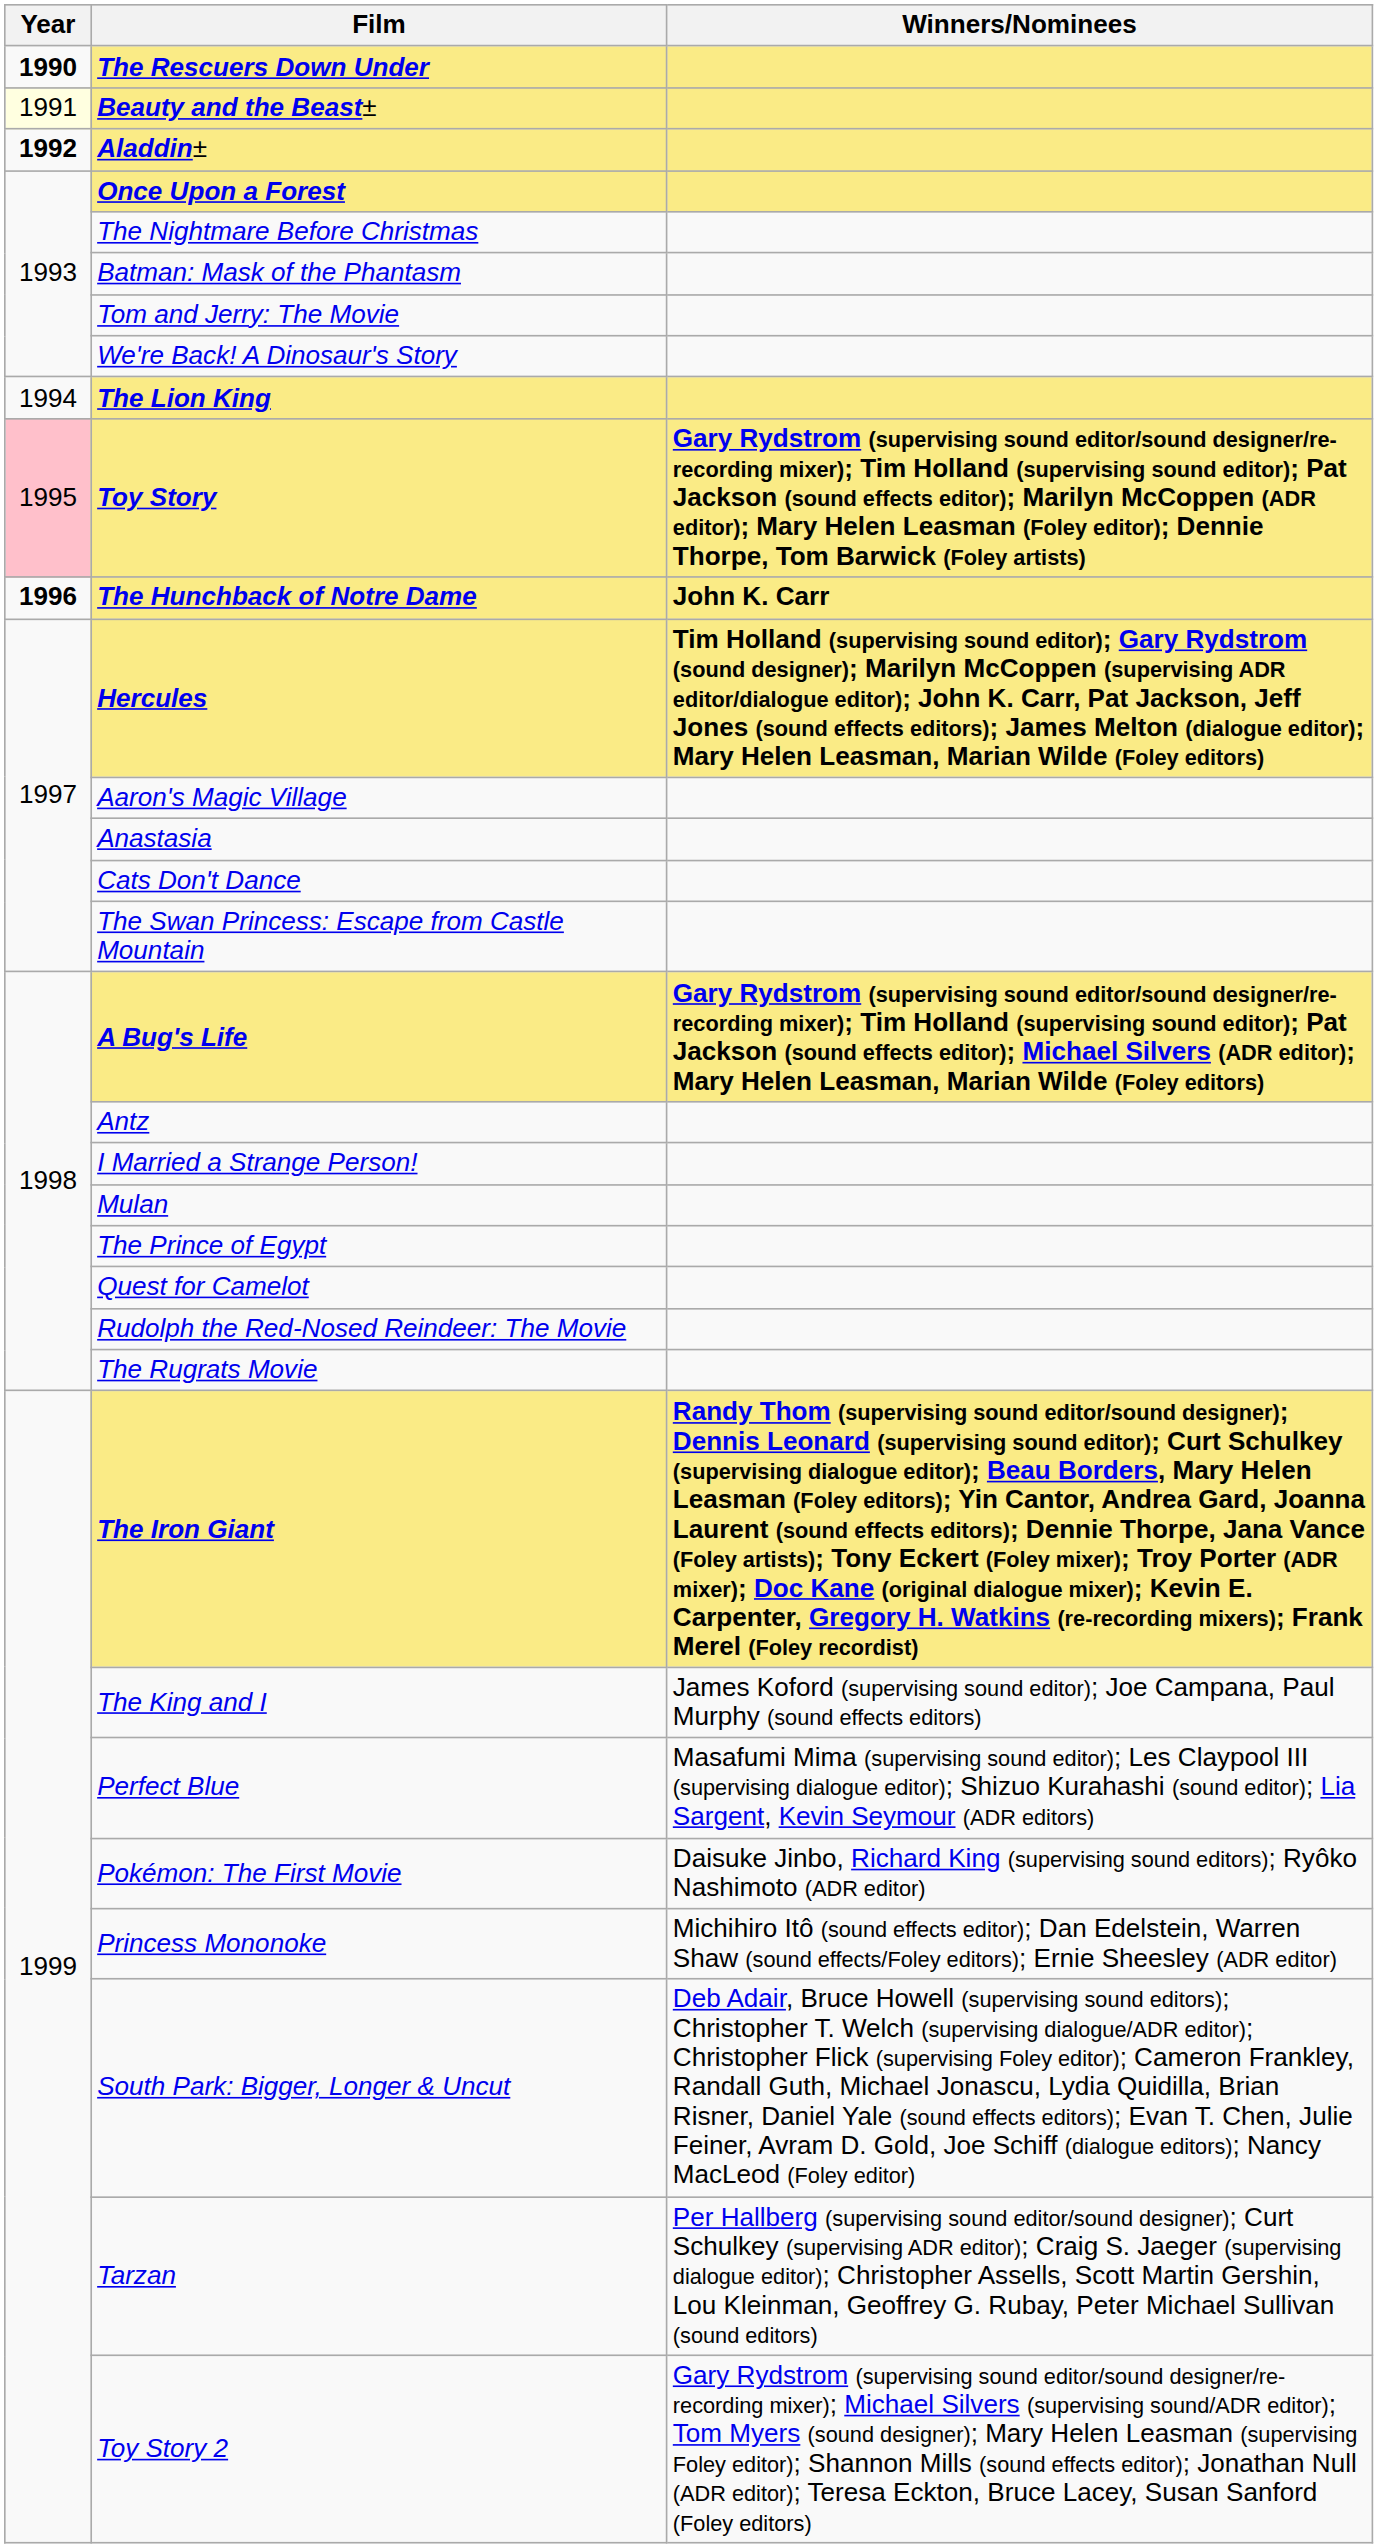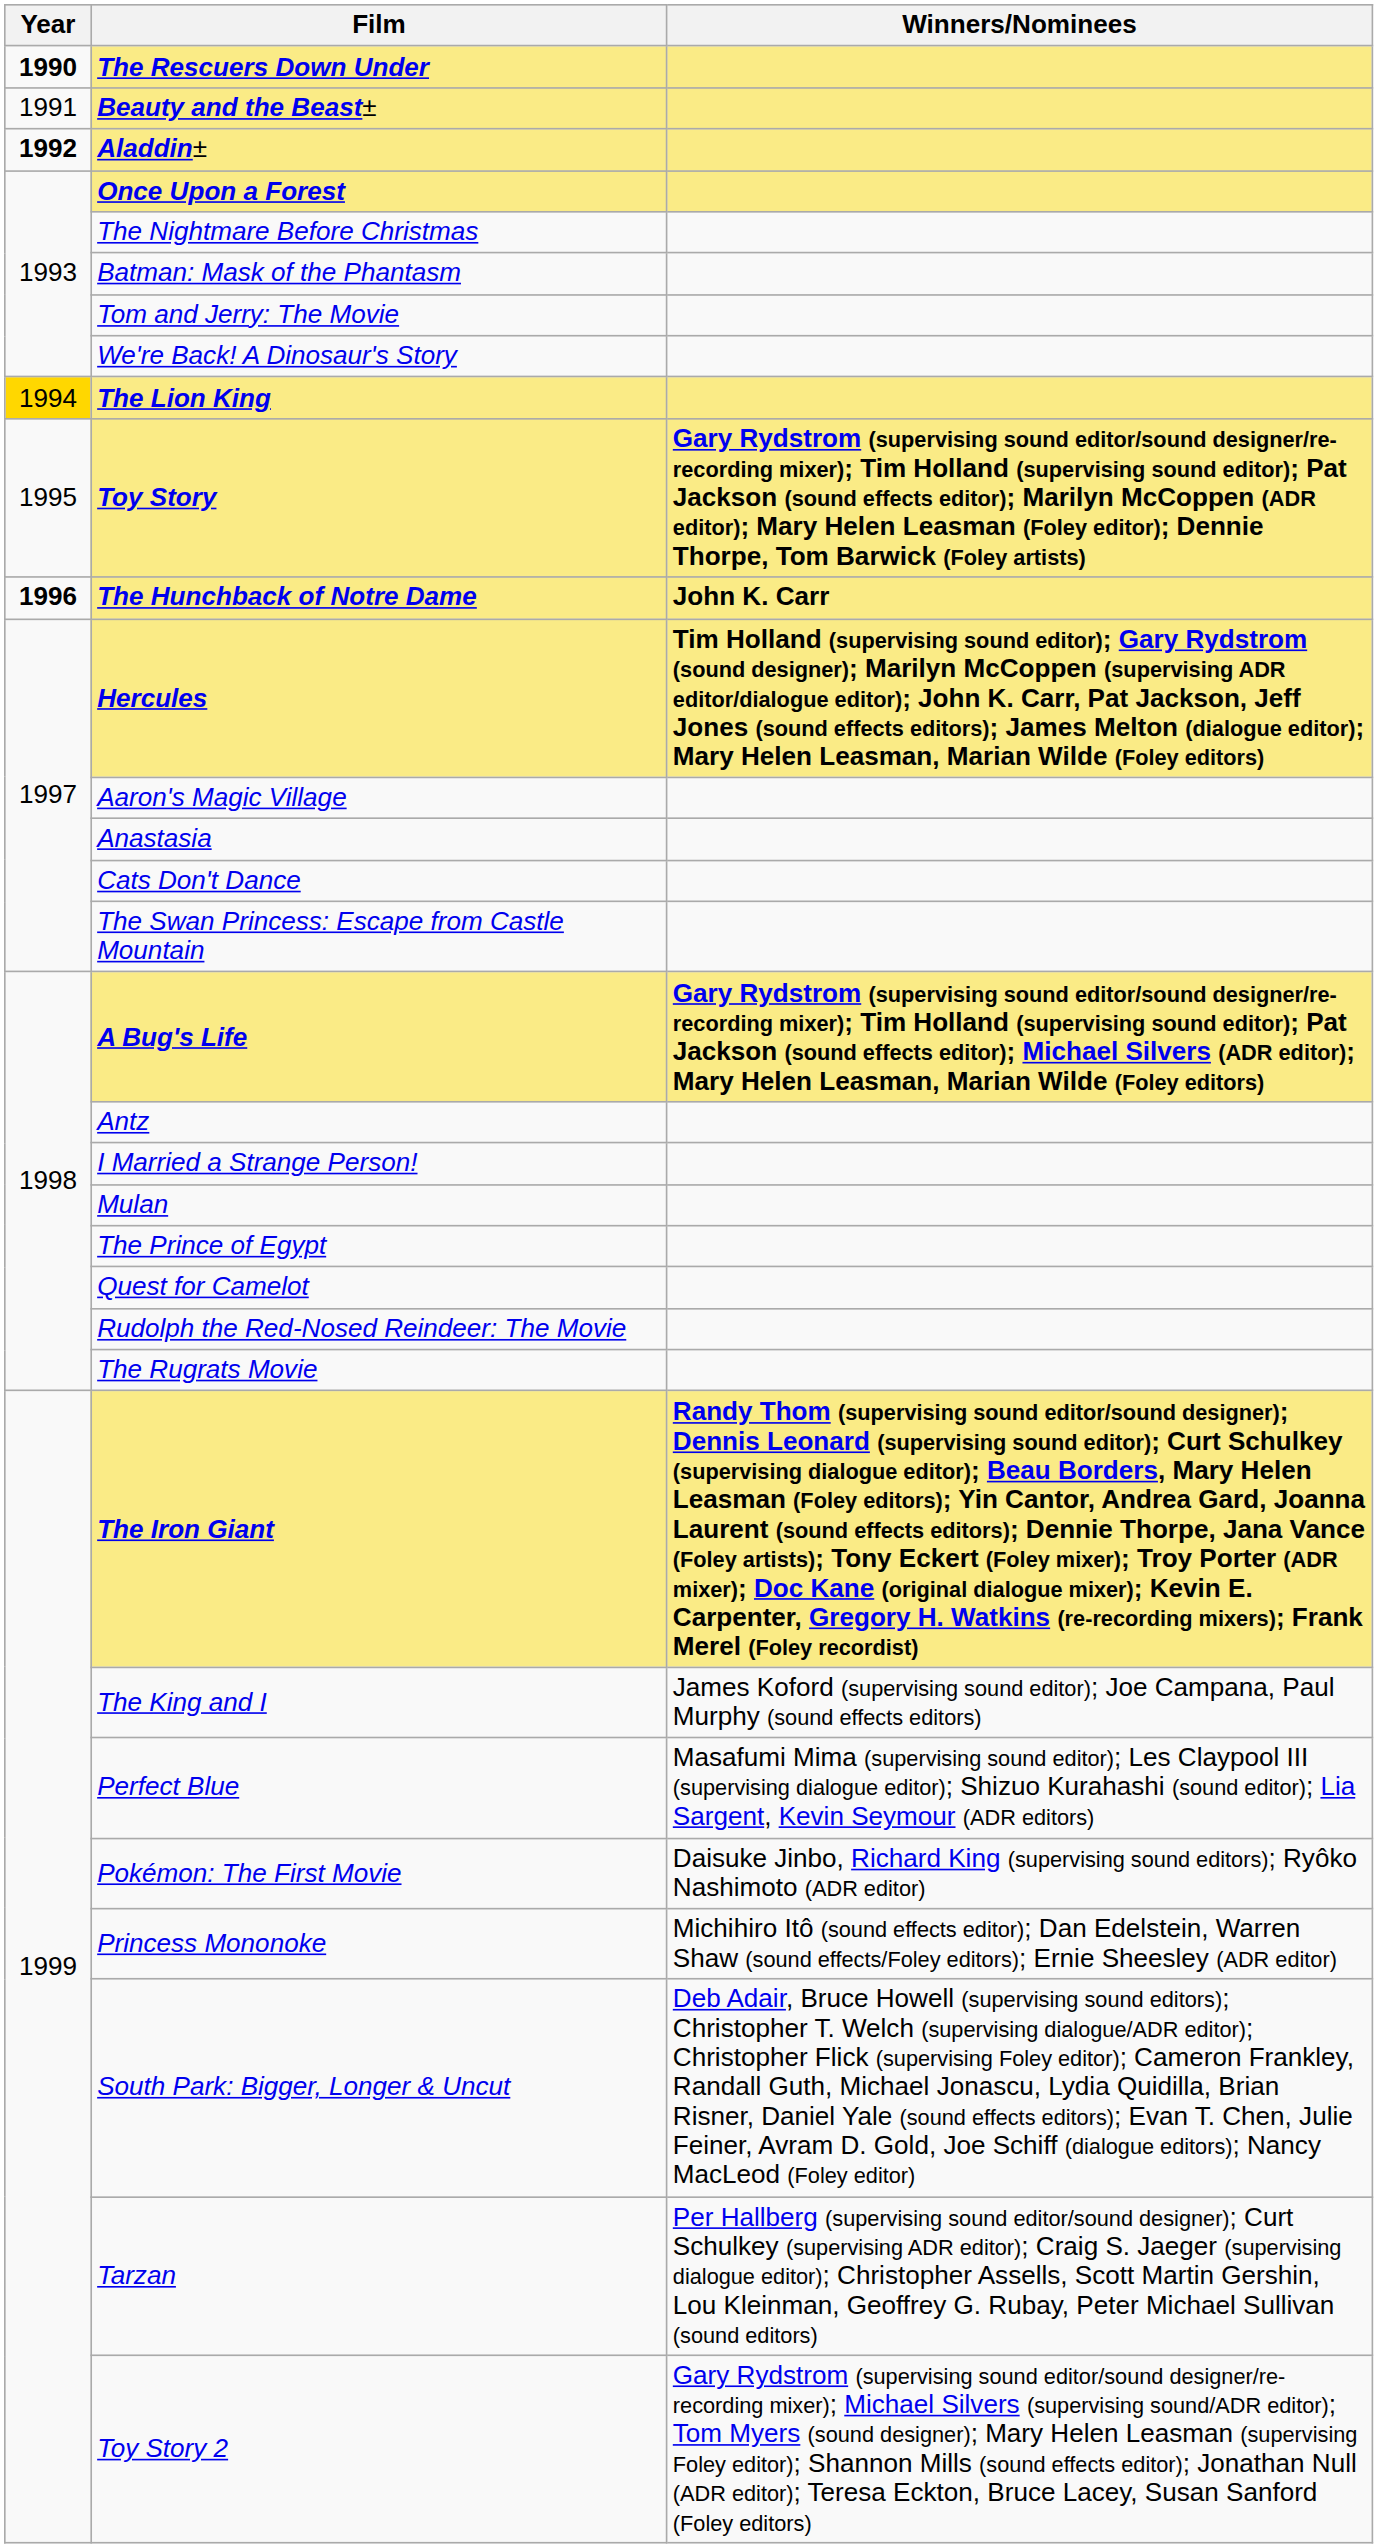(48, 107) lightyellow background -> (48, 107) no background
(48, 397) no background -> (48, 397) gold background
(48, 497) pink background -> (48, 497) no background
